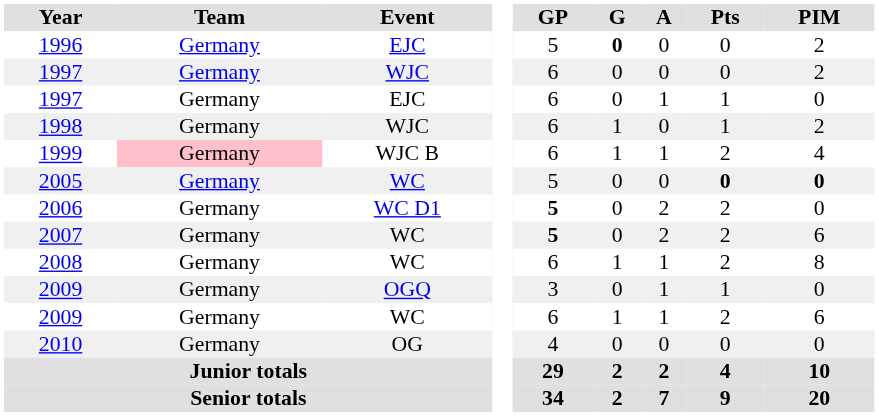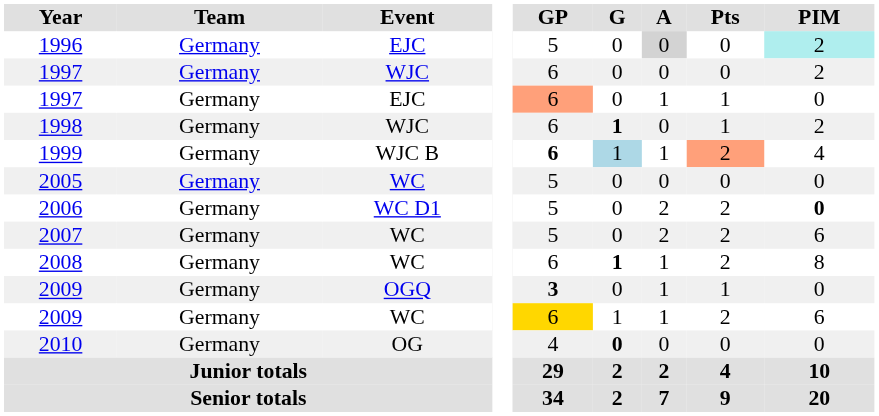(617, 44) bold -> (617, 44) normal
(664, 44) no background -> (664, 44) lightgrey background
(819, 44) no background -> (819, 44) paleturquoise background
(553, 99) no background -> (553, 99) lightsalmon background
(617, 126) normal -> (617, 126) bold
(220, 153) pink background -> (220, 153) no background
(553, 153) normal -> (553, 153) bold
(617, 153) no background -> (617, 153) lightblue background
(725, 153) no background -> (725, 153) lightsalmon background
(725, 180) bold -> (725, 180) normal
(819, 180) bold -> (819, 180) normal
(553, 207) bold -> (553, 207) normal
(819, 207) normal -> (819, 207) bold
(553, 235) bold -> (553, 235) normal
(617, 262) normal -> (617, 262) bold
(553, 289) normal -> (553, 289) bold
(553, 316) no background -> (553, 316) gold background
(617, 343) normal -> (617, 343) bold
